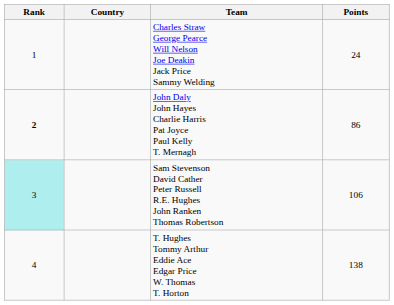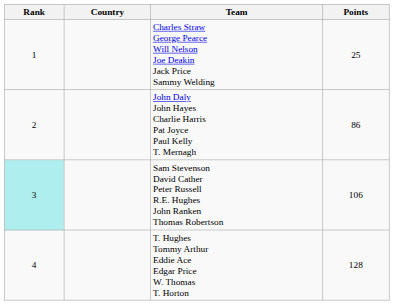(356, 55) 24 -> (356, 55) 25
(34, 125) bold -> (34, 125) normal
(356, 265) 138 -> (356, 265) 128
